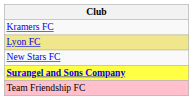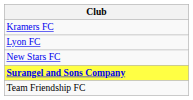(23, 42) khaki background -> (23, 42) no background
(46, 88) pink background -> (46, 88) no background
